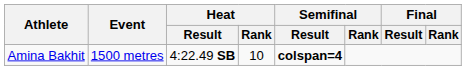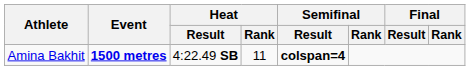(127, 55) normal -> (129, 55) bold
(257, 55) 10 -> (259, 55) 11
